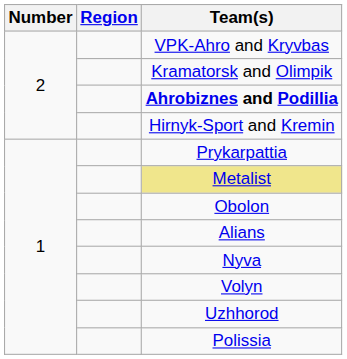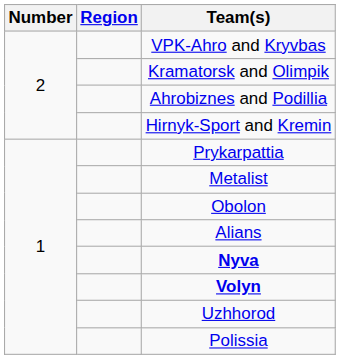(242, 98) bold -> (238, 98) normal
(242, 179) khaki background -> (238, 179) no background
(242, 260) normal -> (238, 260) bold
(242, 286) normal -> (238, 286) bold
